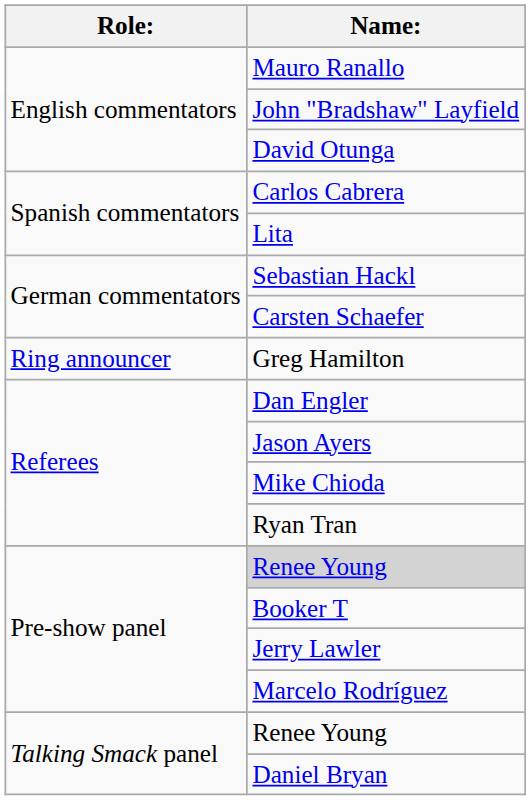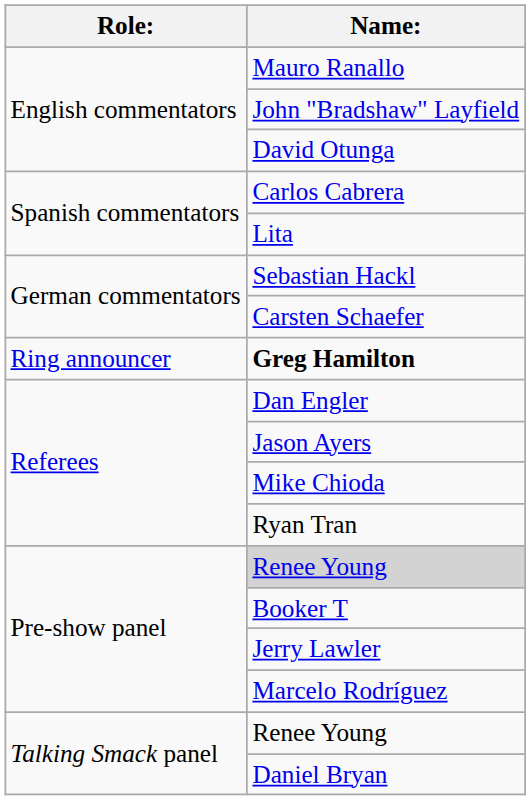(328, 358) normal -> (334, 358) bold
